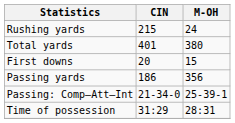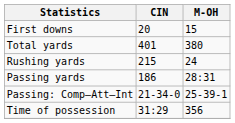rows swapped: (40, 61) <-> (46, 29)
(194, 78) 356 -> (200, 78) 28:31
(200, 110) 28:31 -> (194, 110) 356
